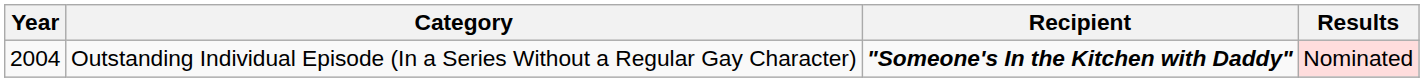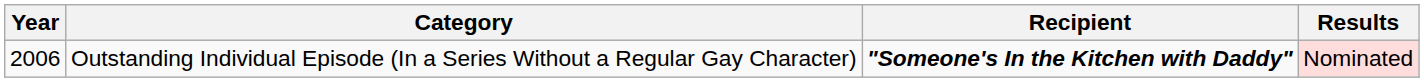(35, 58) 2004 -> (35, 58) 2006
